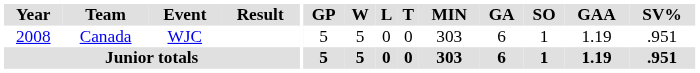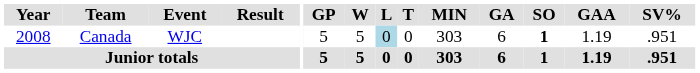(386, 36) no background -> (386, 36) lightblue background
(544, 36) normal -> (544, 36) bold
